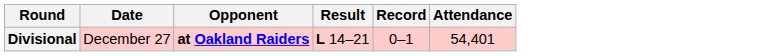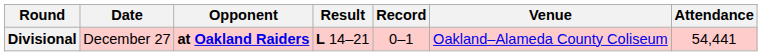+ column: (550, 16)
(473, 39) 54,401 -> (714, 39) 54,441
